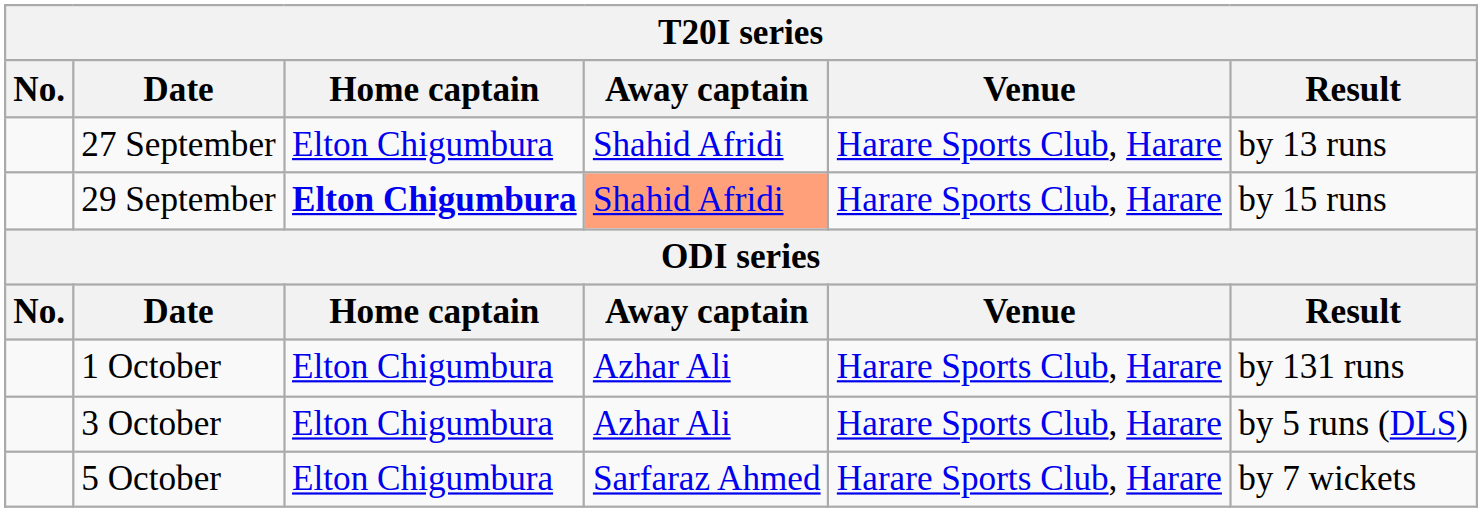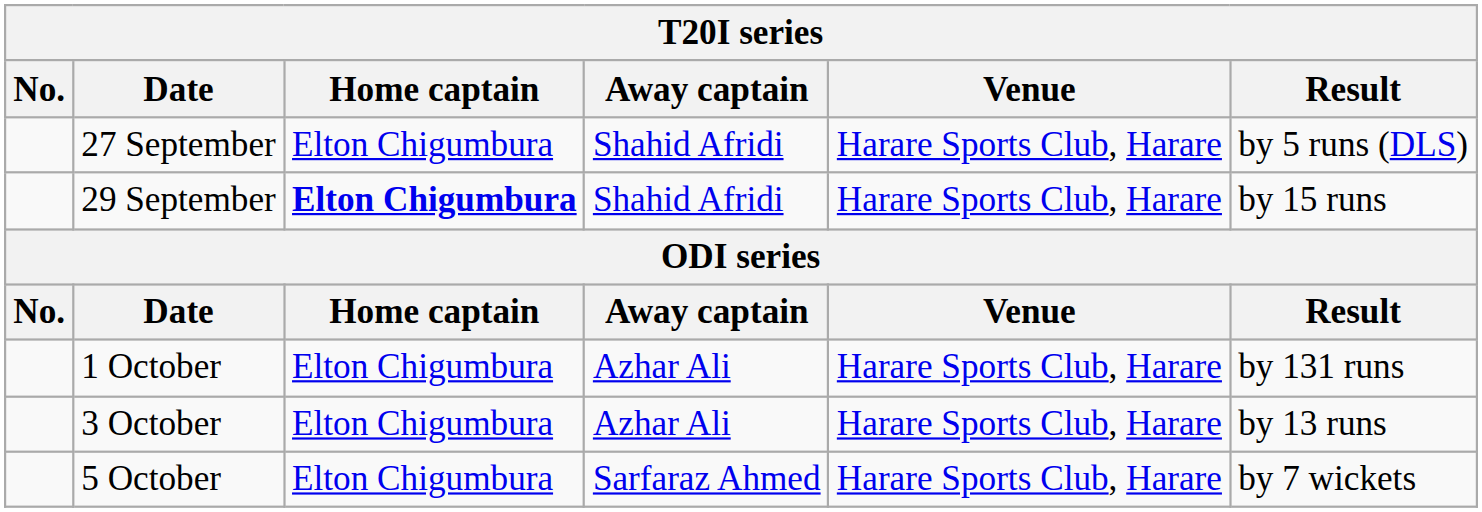(1312, 144) by 13 runs -> (1353, 144) by 5 runs (DLS)
(688, 199) lightsalmon background -> (688, 199) no background
(1353, 423) by 5 runs (DLS) -> (1312, 423) by 13 runs
